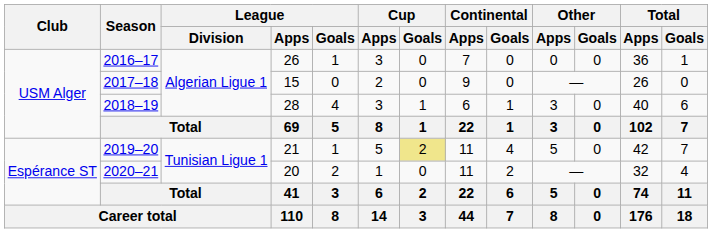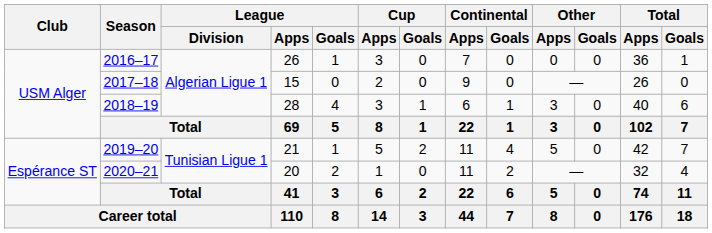(423, 149) khaki background -> (423, 149) no background
